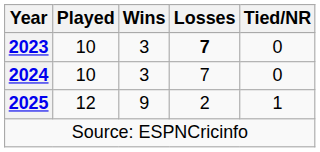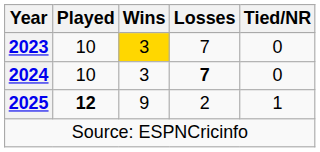(144, 47) no background -> (144, 47) gold background
(205, 47) bold -> (205, 47) normal
(205, 75) normal -> (205, 75) bold
(86, 103) normal -> (86, 103) bold
